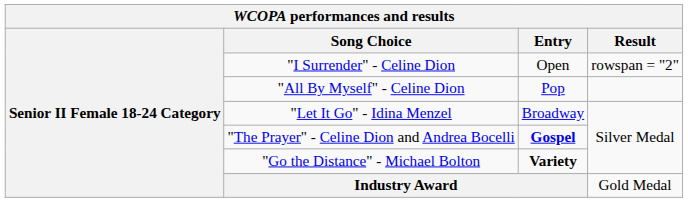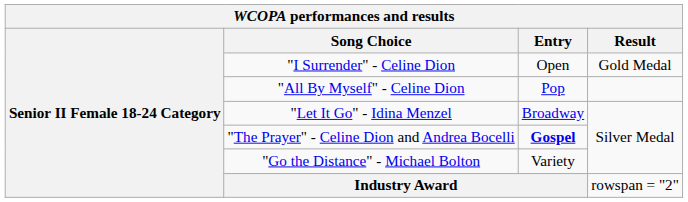(635, 64) rowspan = "2" -> (635, 64) Gold Medal
(553, 161) bold -> (553, 161) normal
(635, 185) Gold Medal -> (635, 185) rowspan = "2"
